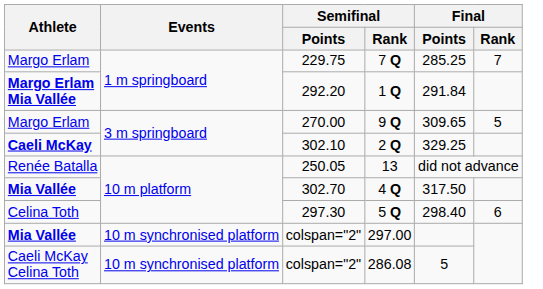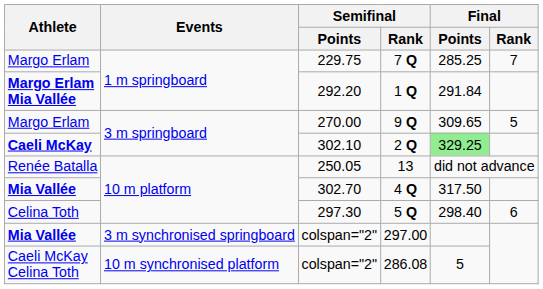(444, 145) no background -> (460, 145) lightgreen background
(192, 235) 10 m synchronised platform -> (199, 235) 3 m synchronised springboard
